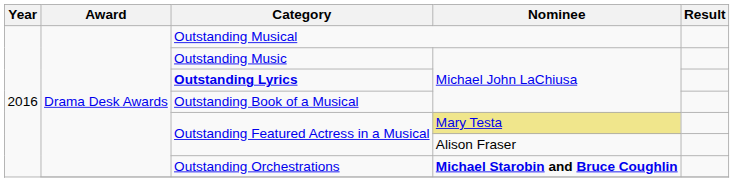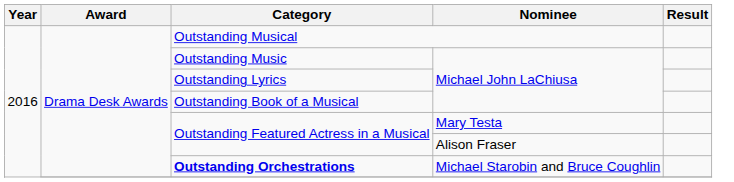(236, 79) bold -> (230, 79) normal
(469, 123) khaki background -> (469, 123) no background
(257, 166) normal -> (264, 166) bold
(557, 166) bold -> (548, 166) normal
